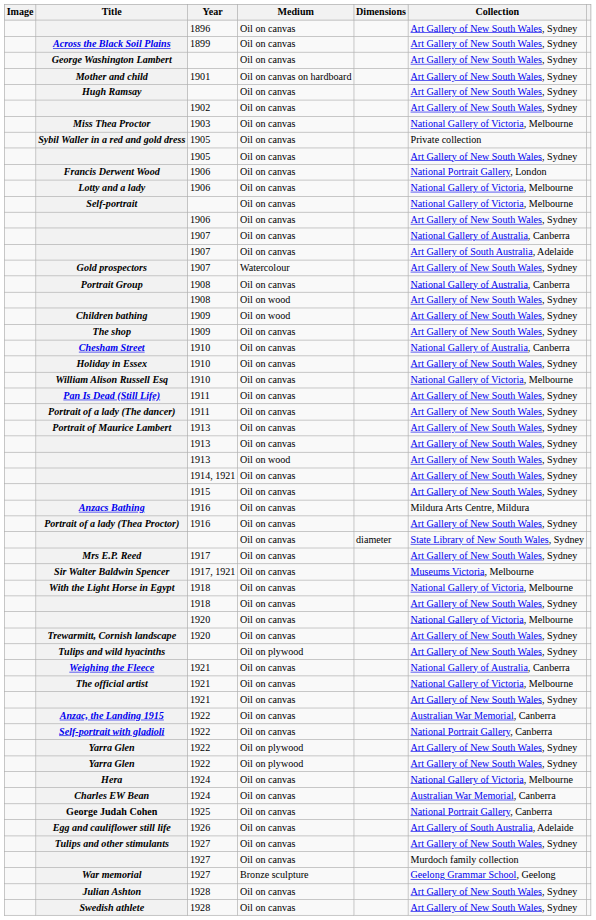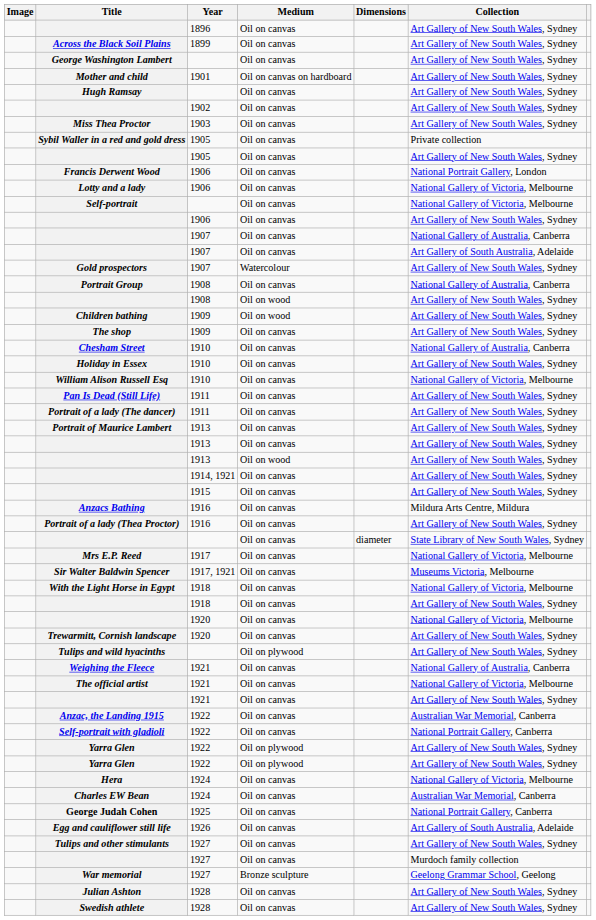(492, 124) National Gallery of Victoria, Melbourne -> (494, 124) Art Gallery of New South Wales, Sydney
(494, 556) Art Gallery of New South Wales, Sydney -> (492, 556) National Gallery of Victoria, Melbourne
